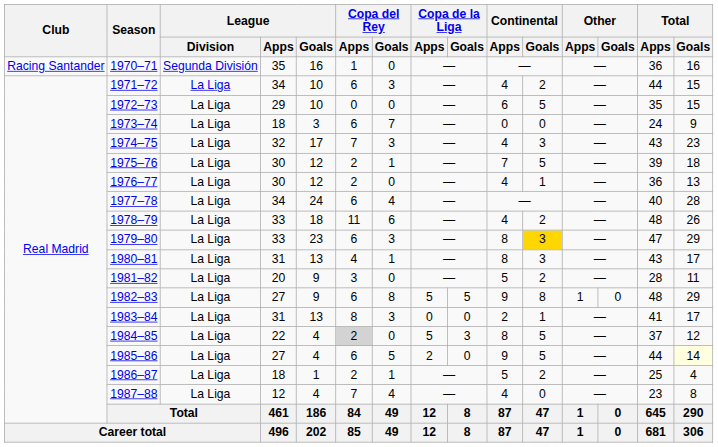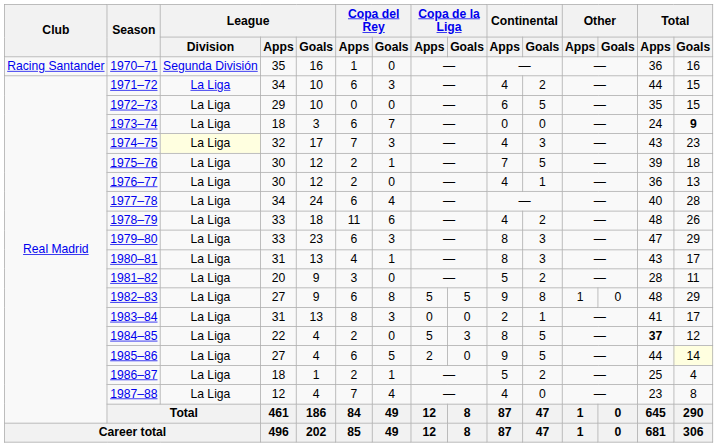(693, 124) normal -> (693, 124) bold
(210, 143) no background -> (210, 143) lightyellow background
(542, 239) gold background -> (542, 239) no background
(354, 336) lightgrey background -> (354, 336) no background
(656, 336) normal -> (656, 336) bold
